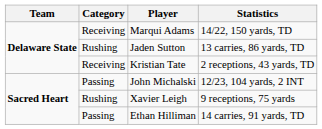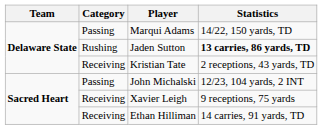(103, 30) Receiving -> (98, 30) Passing
(253, 47) normal -> (256, 47) bold
(100, 98) Rushing -> (103, 98) Receiving
(98, 115) Passing -> (103, 115) Receiving
